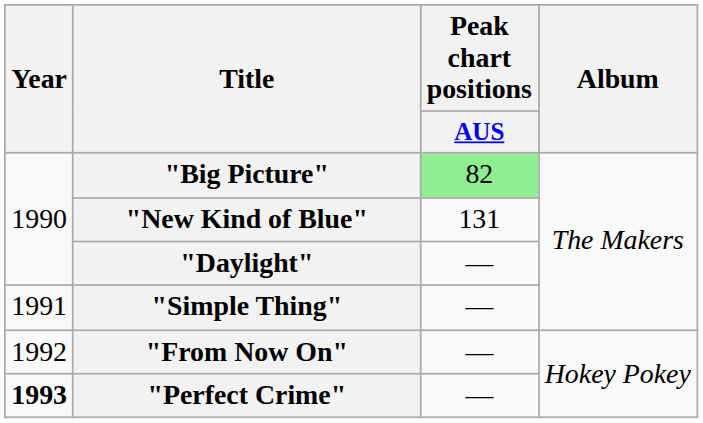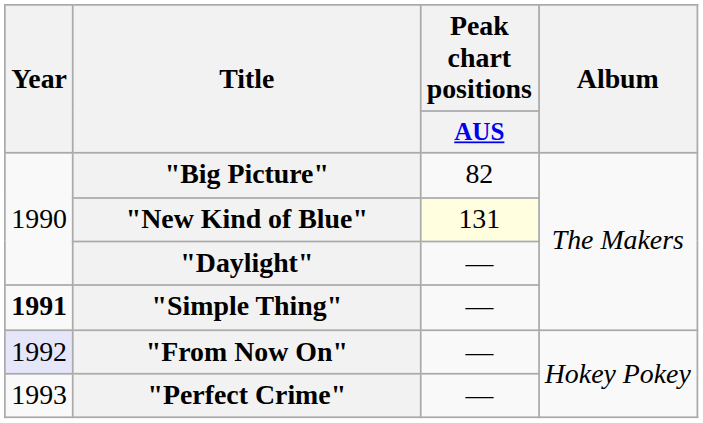(479, 174) lightgreen background -> (479, 174) no background
(479, 218) no background -> (479, 218) lightyellow background
(39, 307) normal -> (39, 307) bold
(39, 351) no background -> (39, 351) lavender background
(39, 395) bold -> (39, 395) normal
